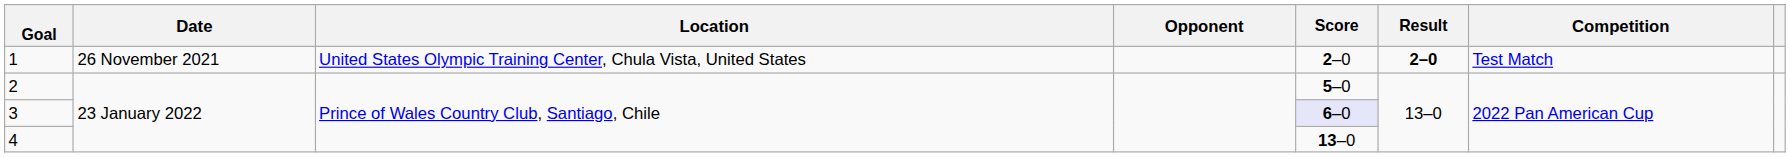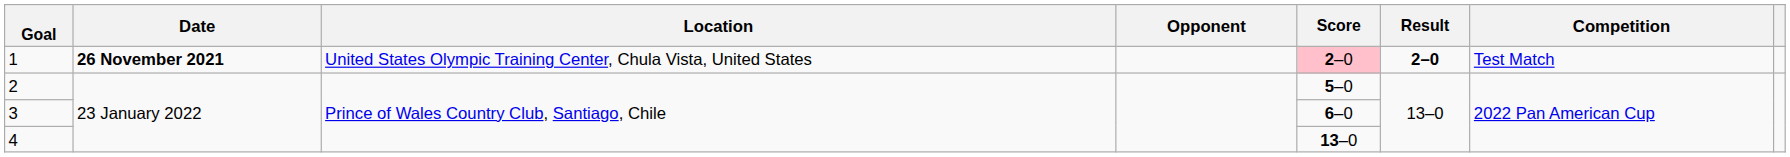(148, 60) normal -> (150, 60) bold
(1337, 60) no background -> (1339, 60) pink background
(1337, 113) lavender background -> (1339, 113) no background
